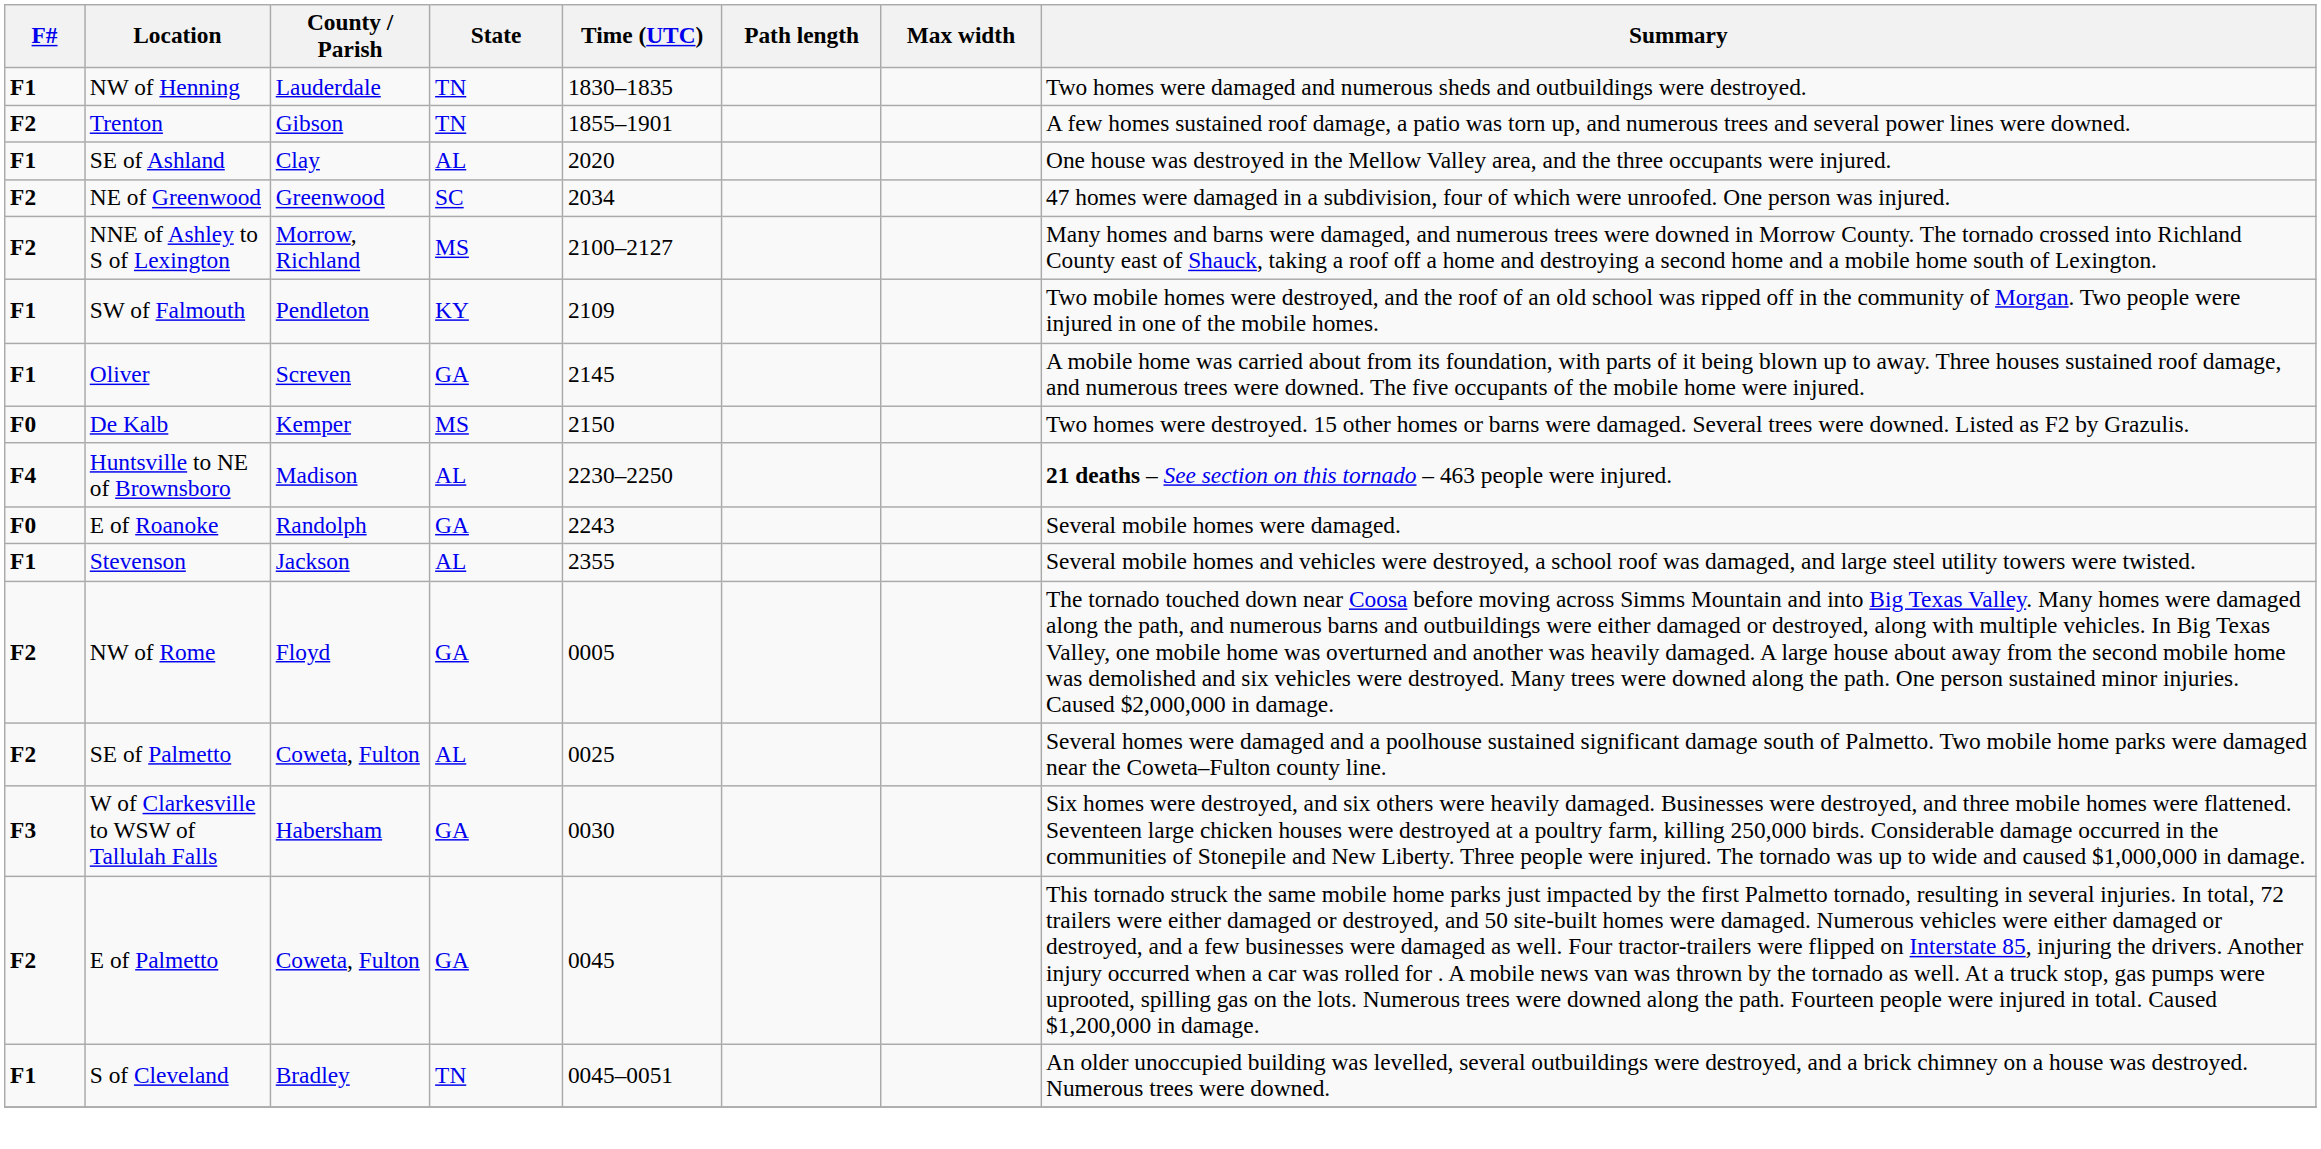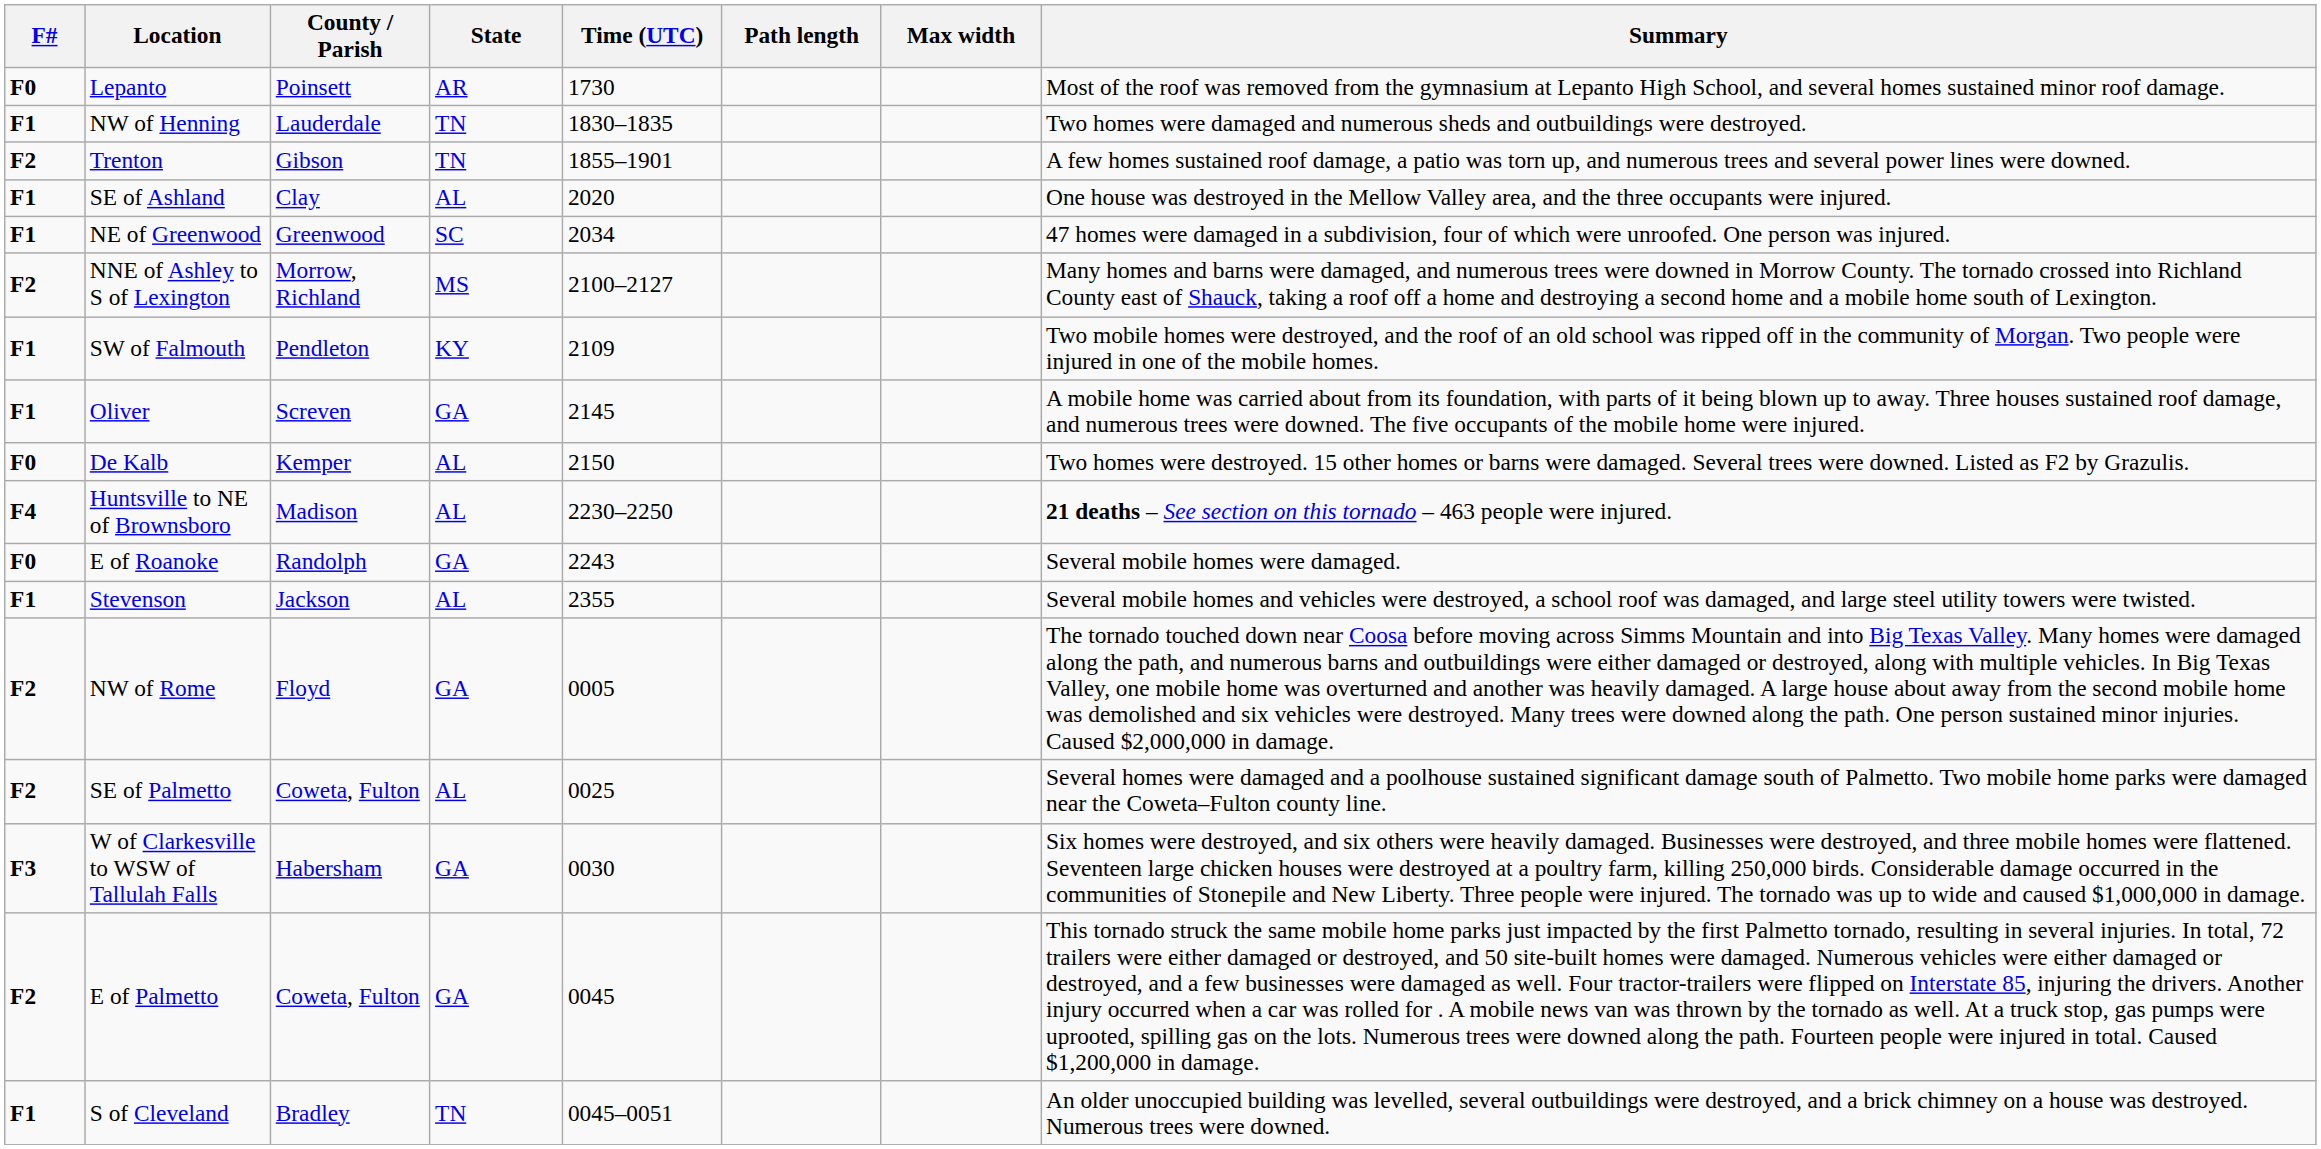+ row: (128, 86)
(23, 197) F2 -> (23, 234) F1
(452, 424) MS -> (451, 461) AL
